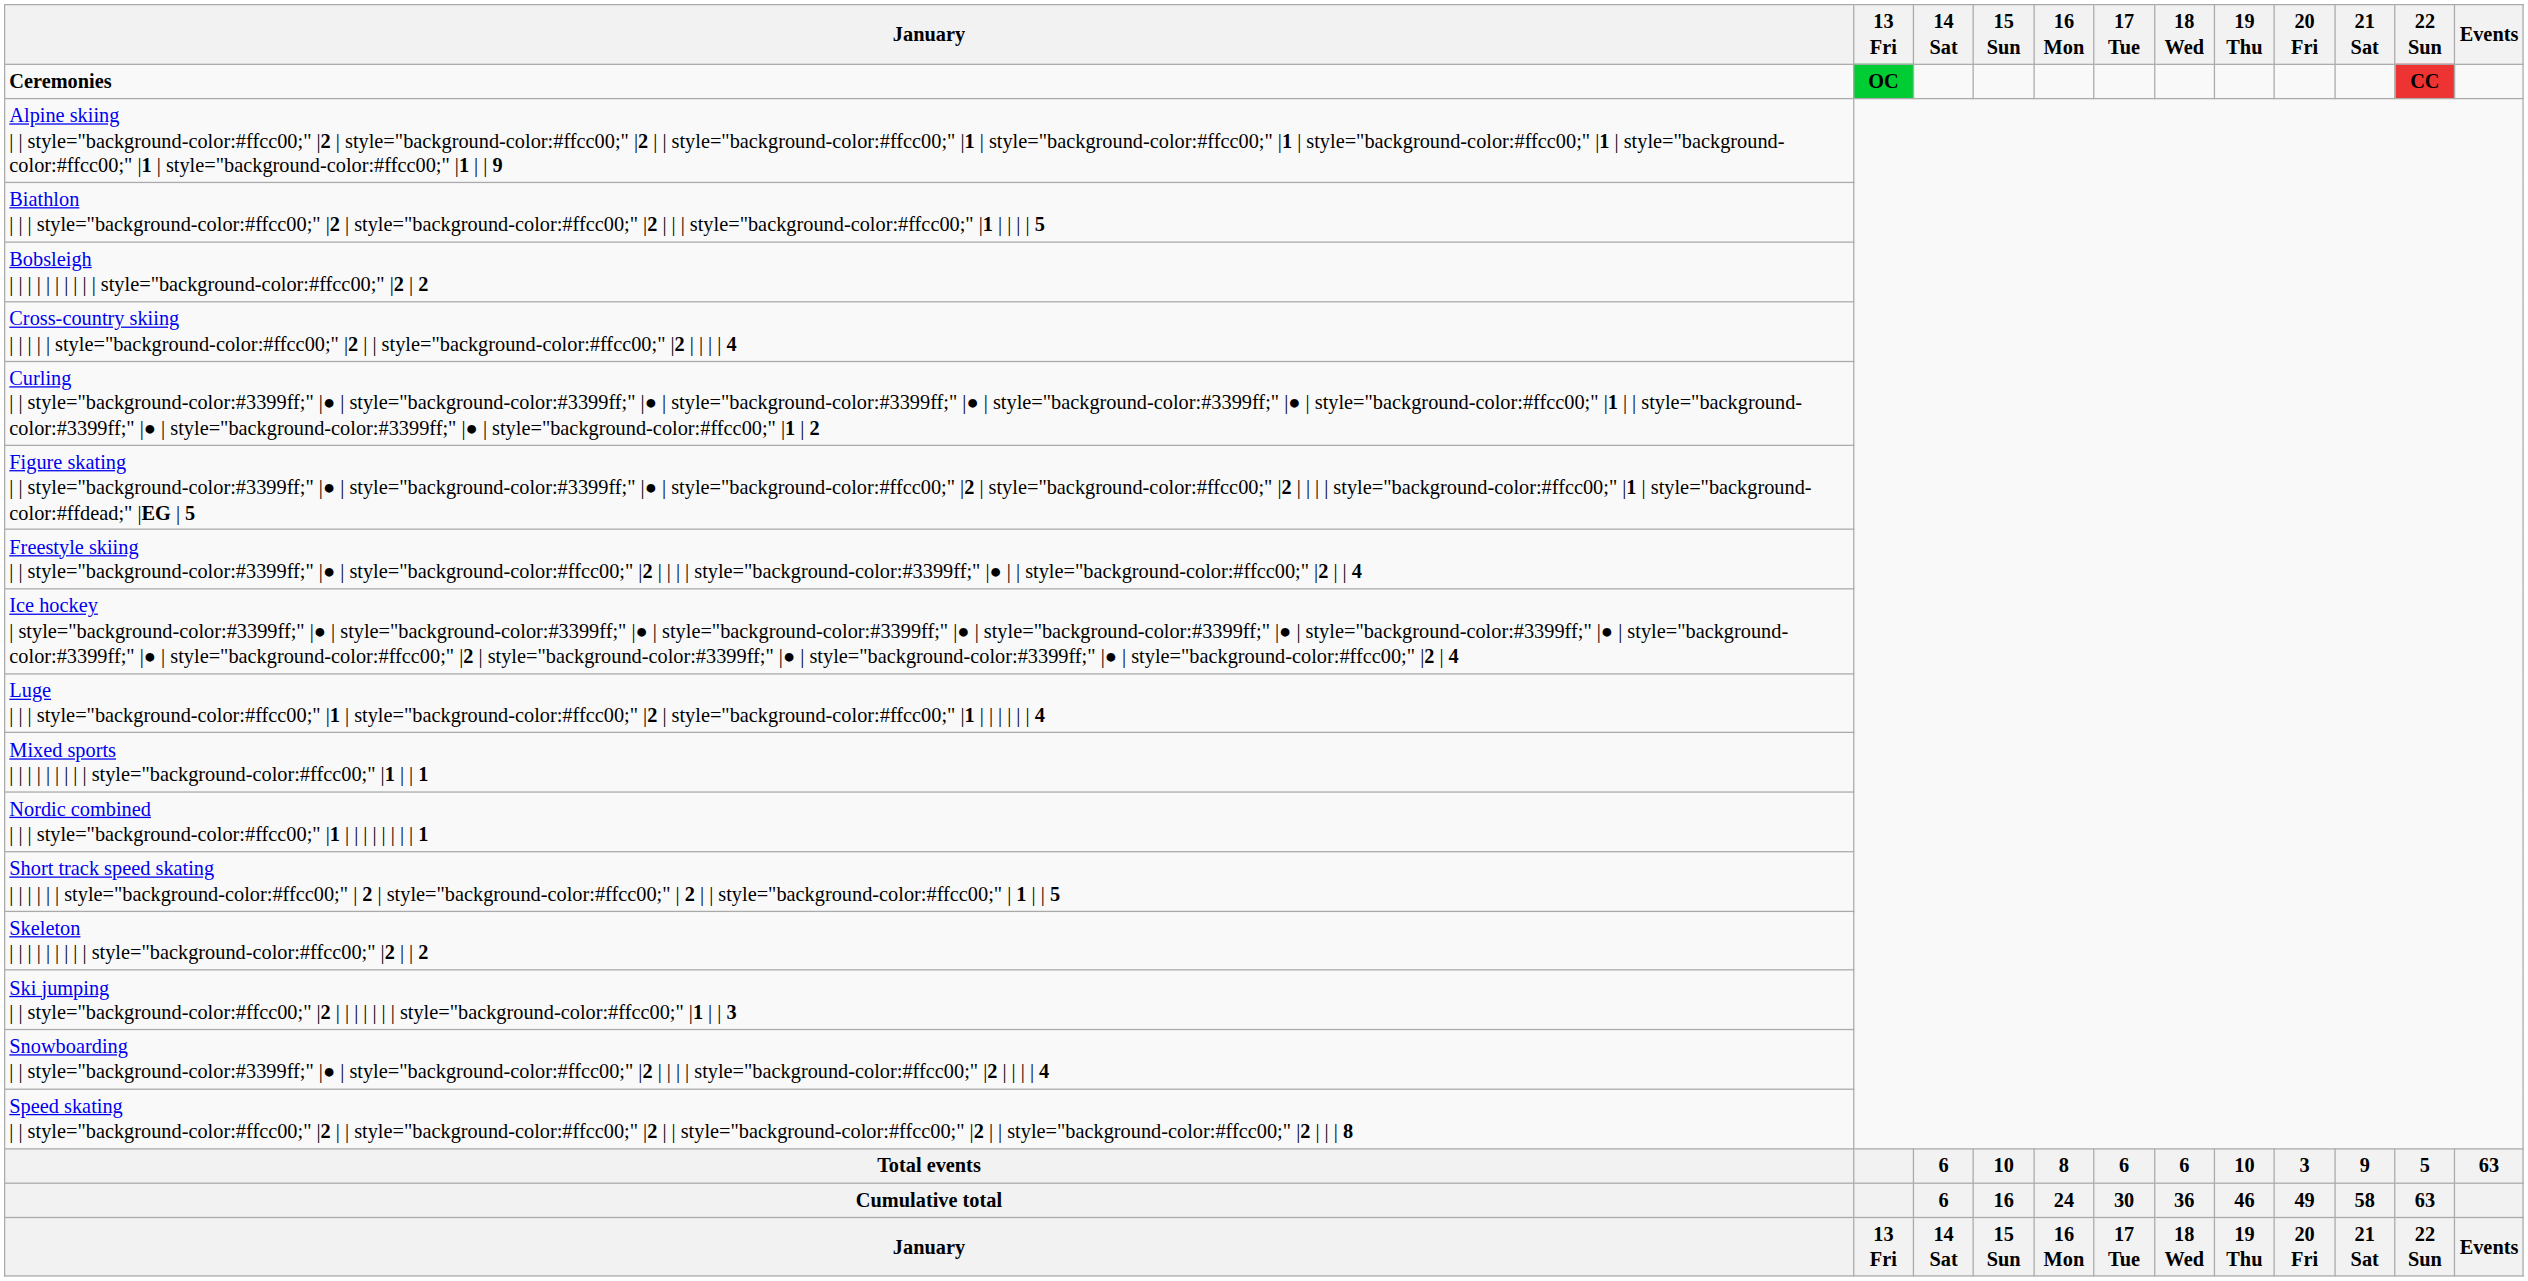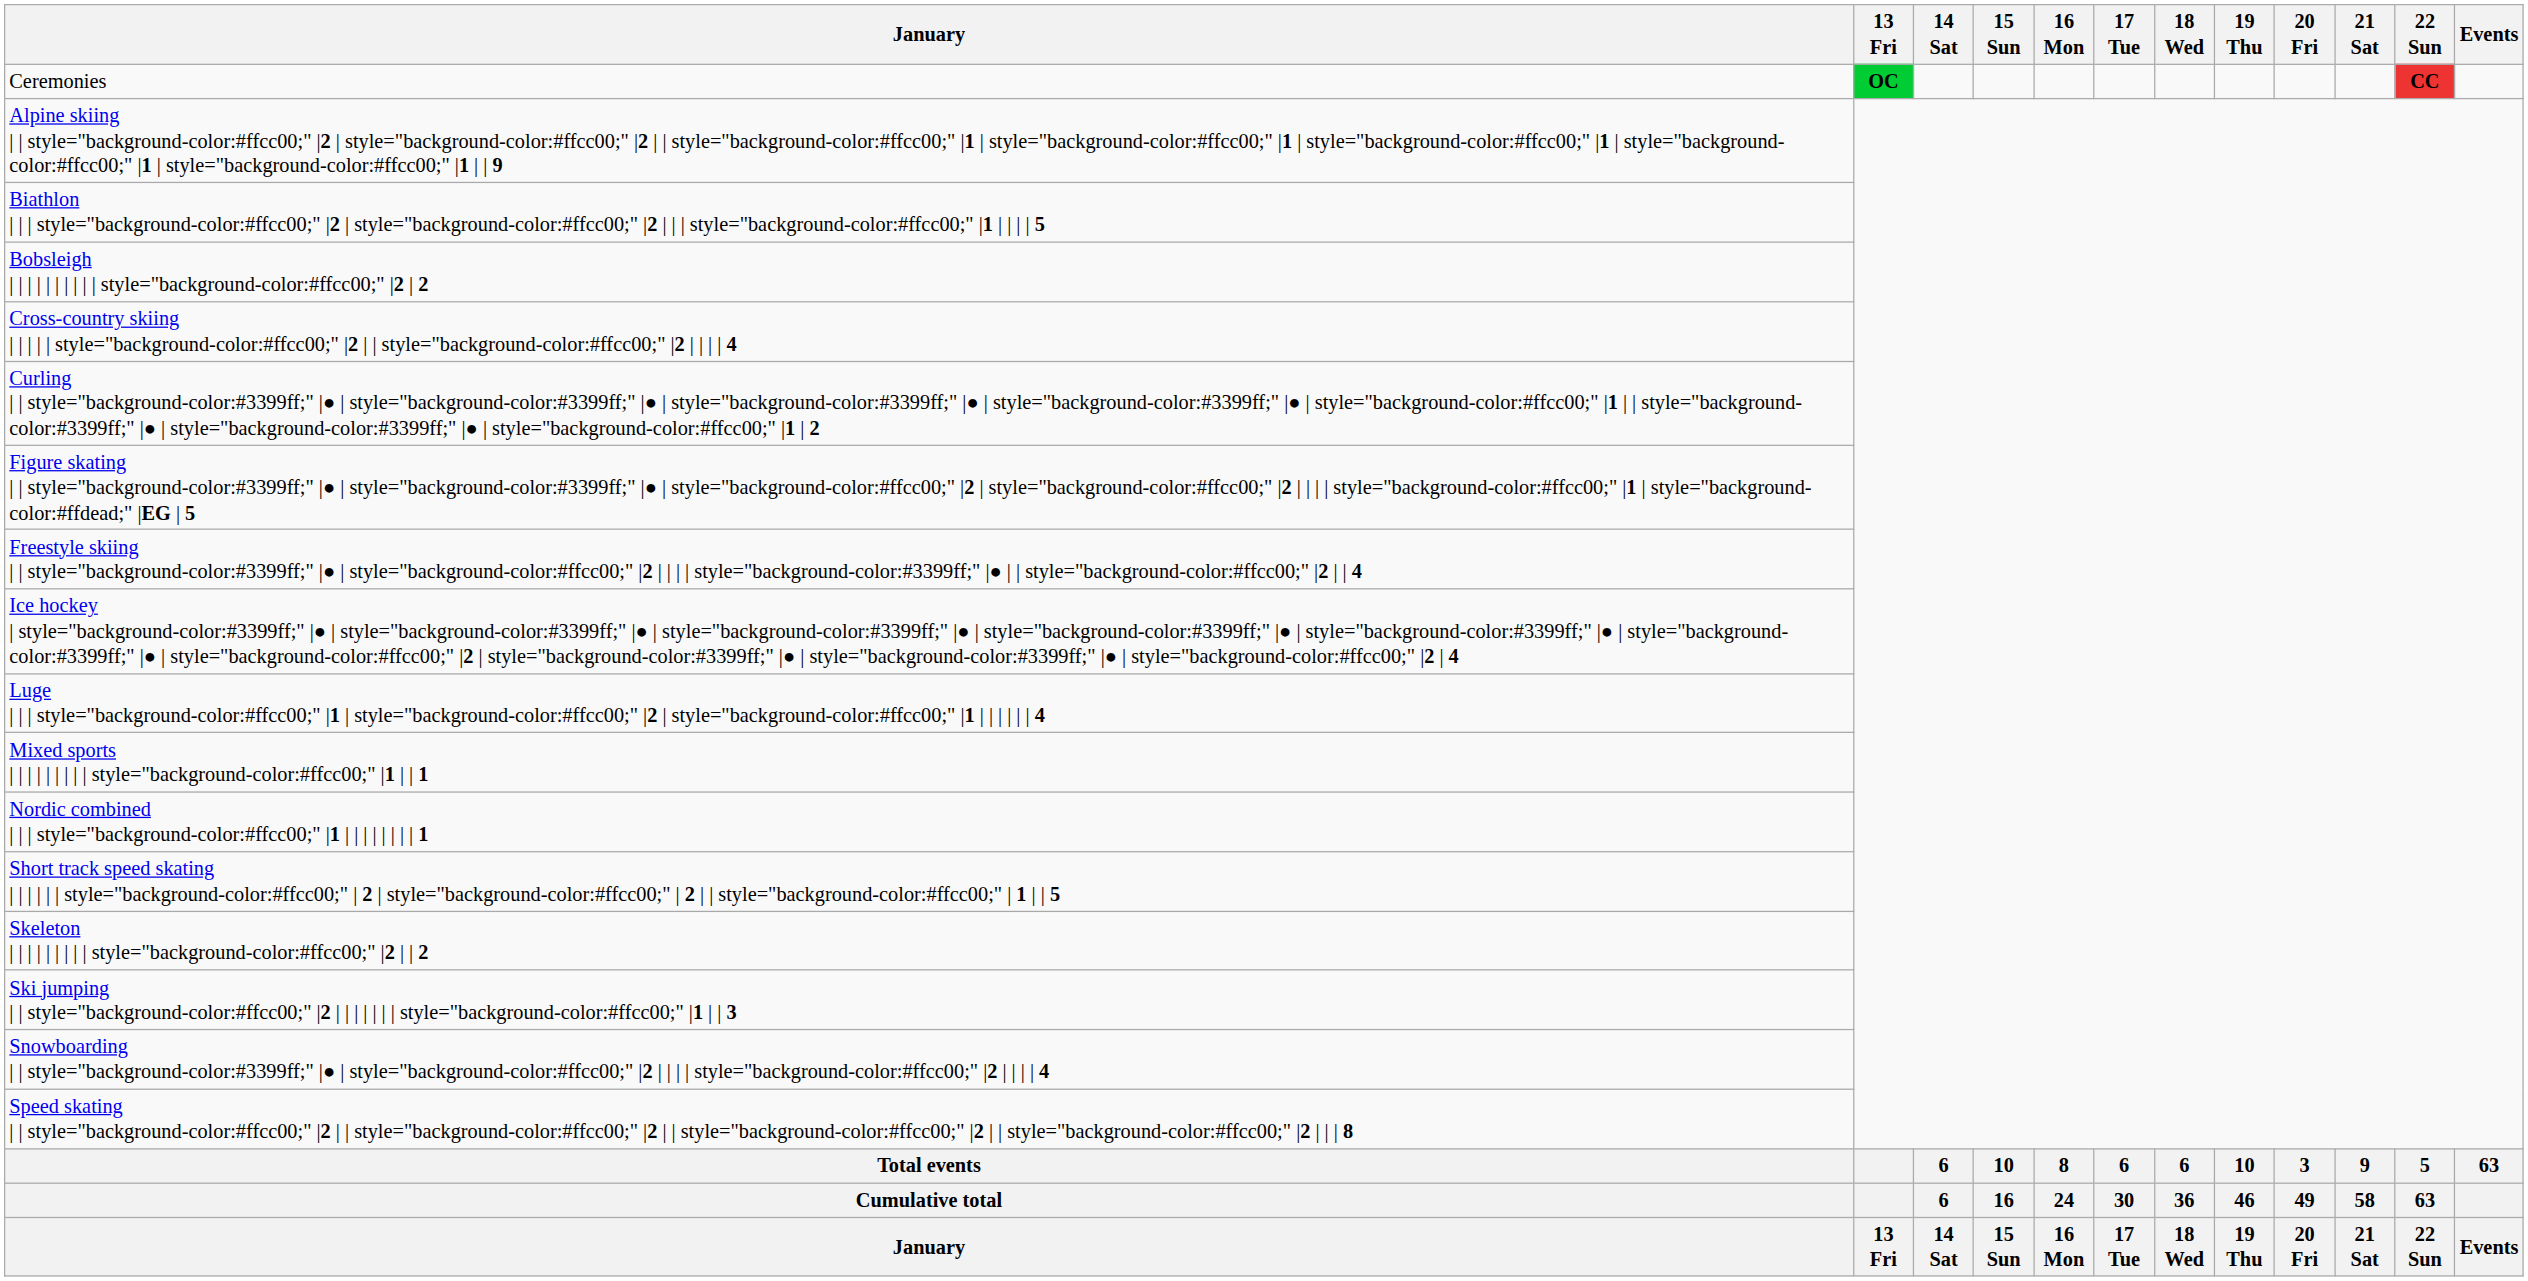(60, 81) bold -> (58, 81) normal
